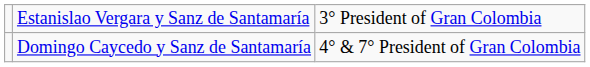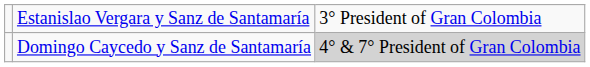(450, 47) no background -> (450, 47) lightgrey background
